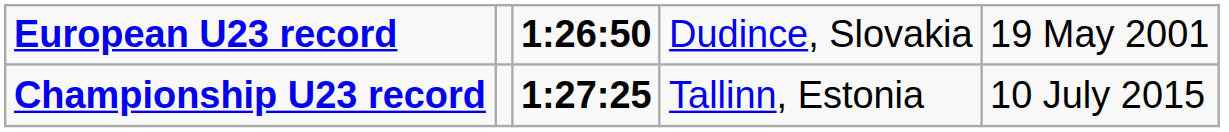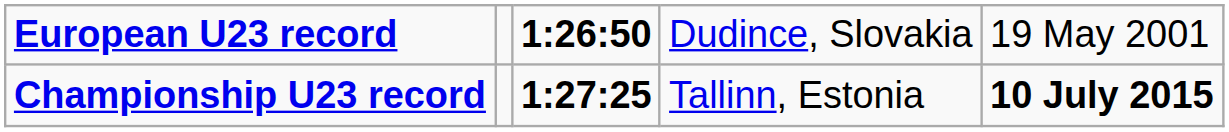(1098, 94) normal -> (1102, 94) bold
